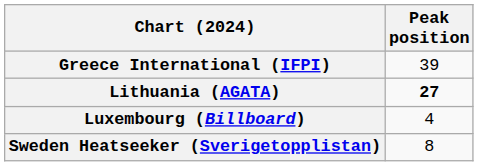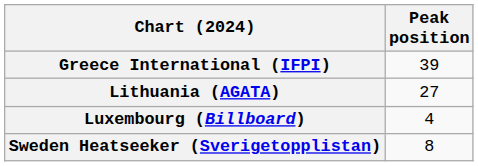(429, 92) bold -> (429, 92) normal
